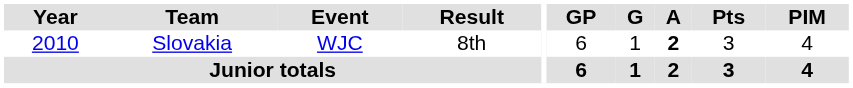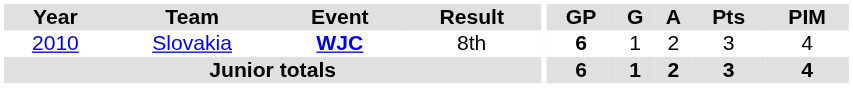(340, 43) normal -> (340, 43) bold
(581, 43) normal -> (581, 43) bold
(673, 43) bold -> (673, 43) normal
